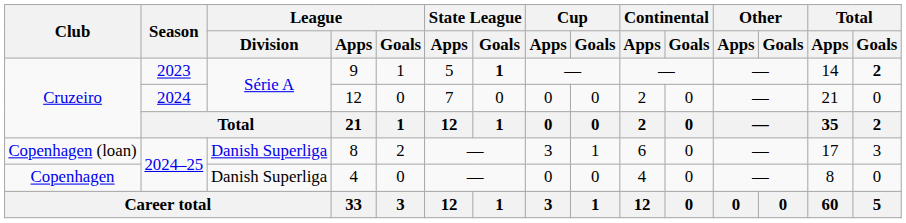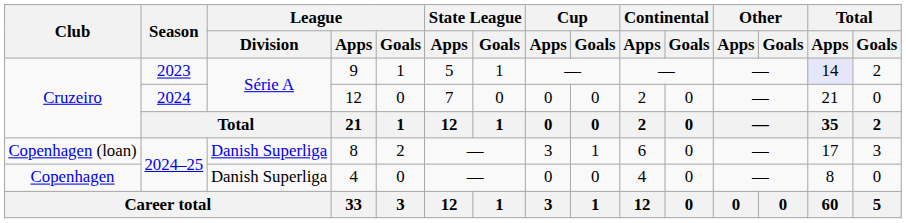(499, 71) bold -> (499, 71) normal
(830, 71) no background -> (830, 71) lavender background
(877, 71) bold -> (877, 71) normal
